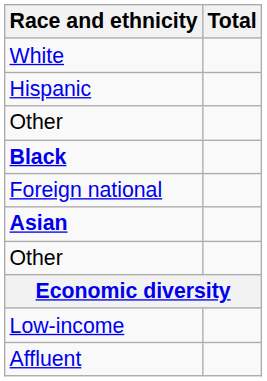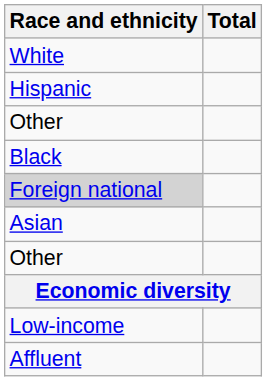(38, 156) bold -> (36, 156) normal
(86, 190) no background -> (86, 190) lightgrey background
(39, 223) bold -> (36, 223) normal
